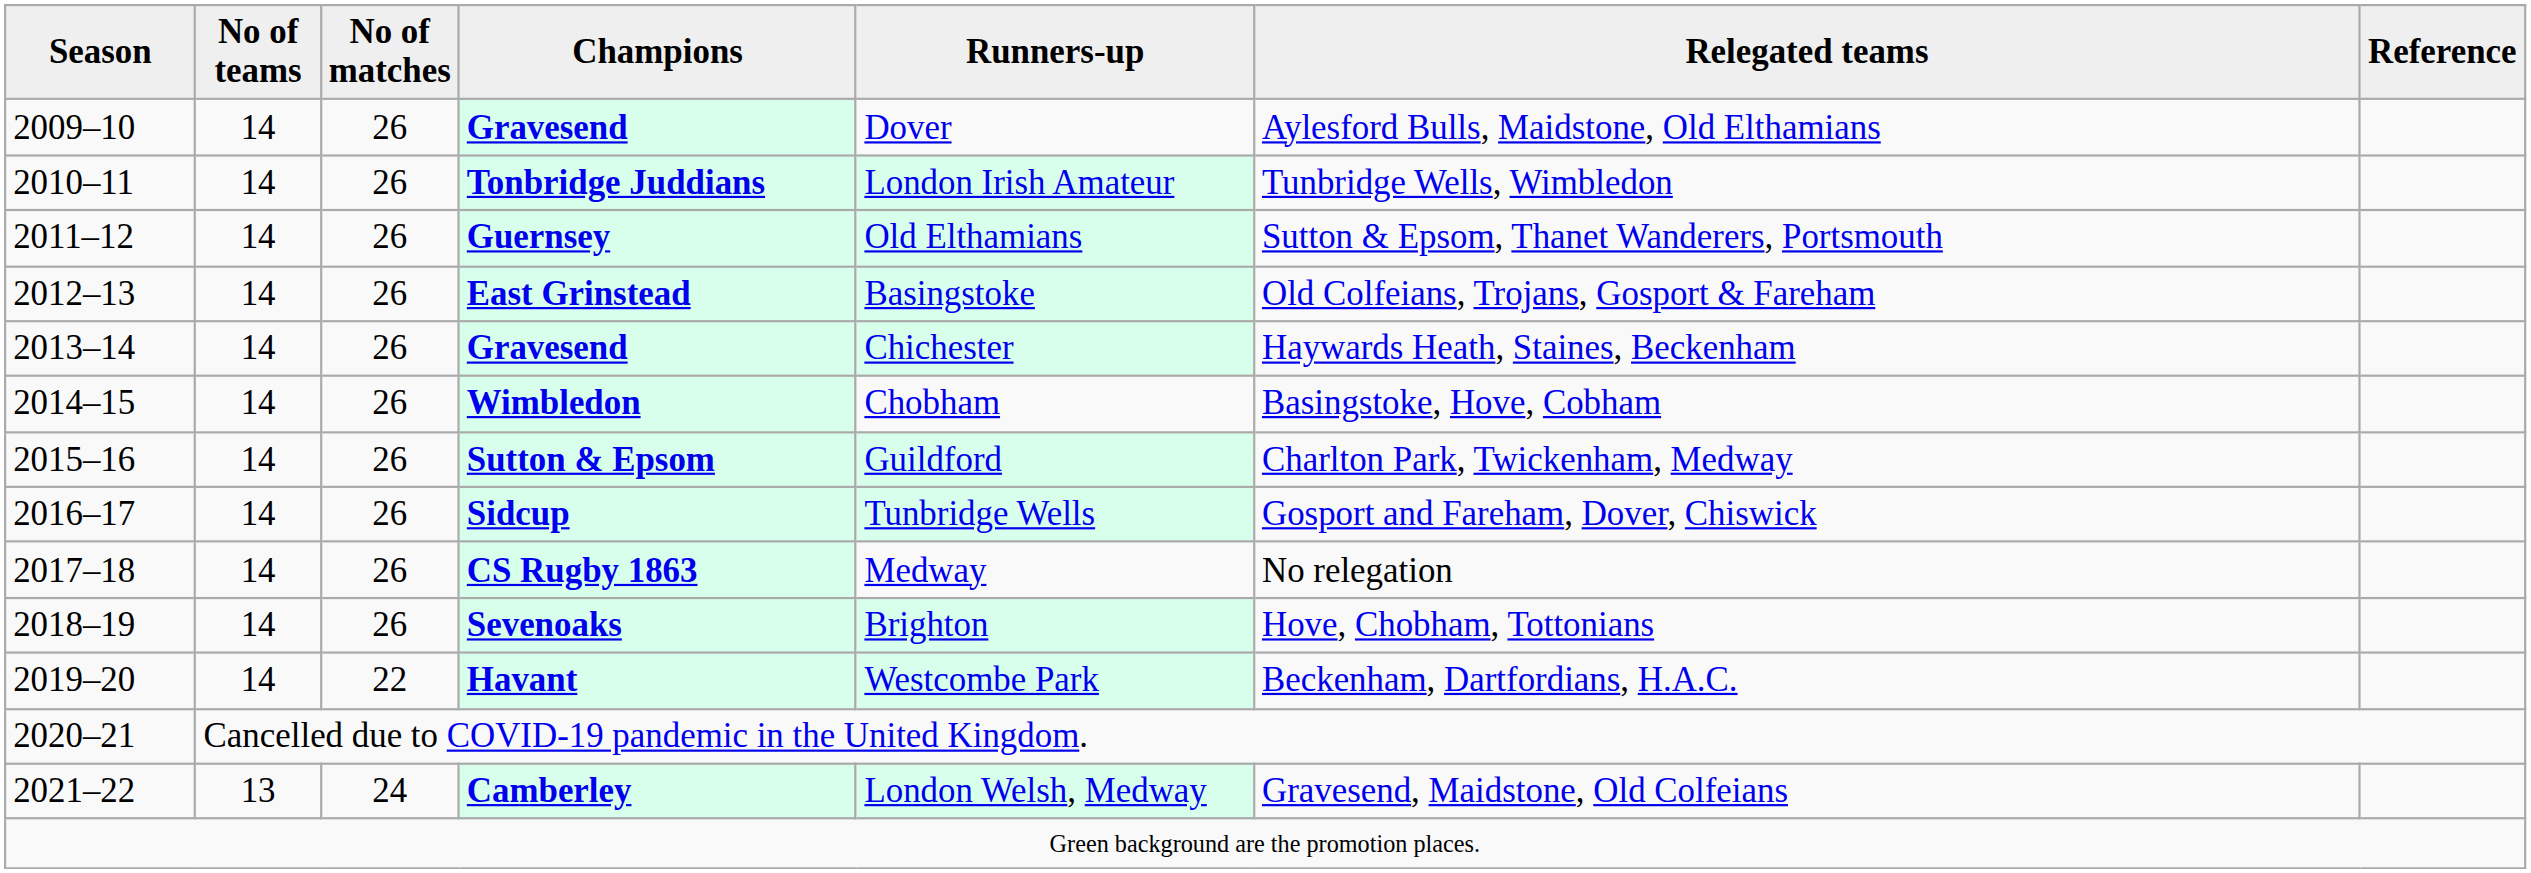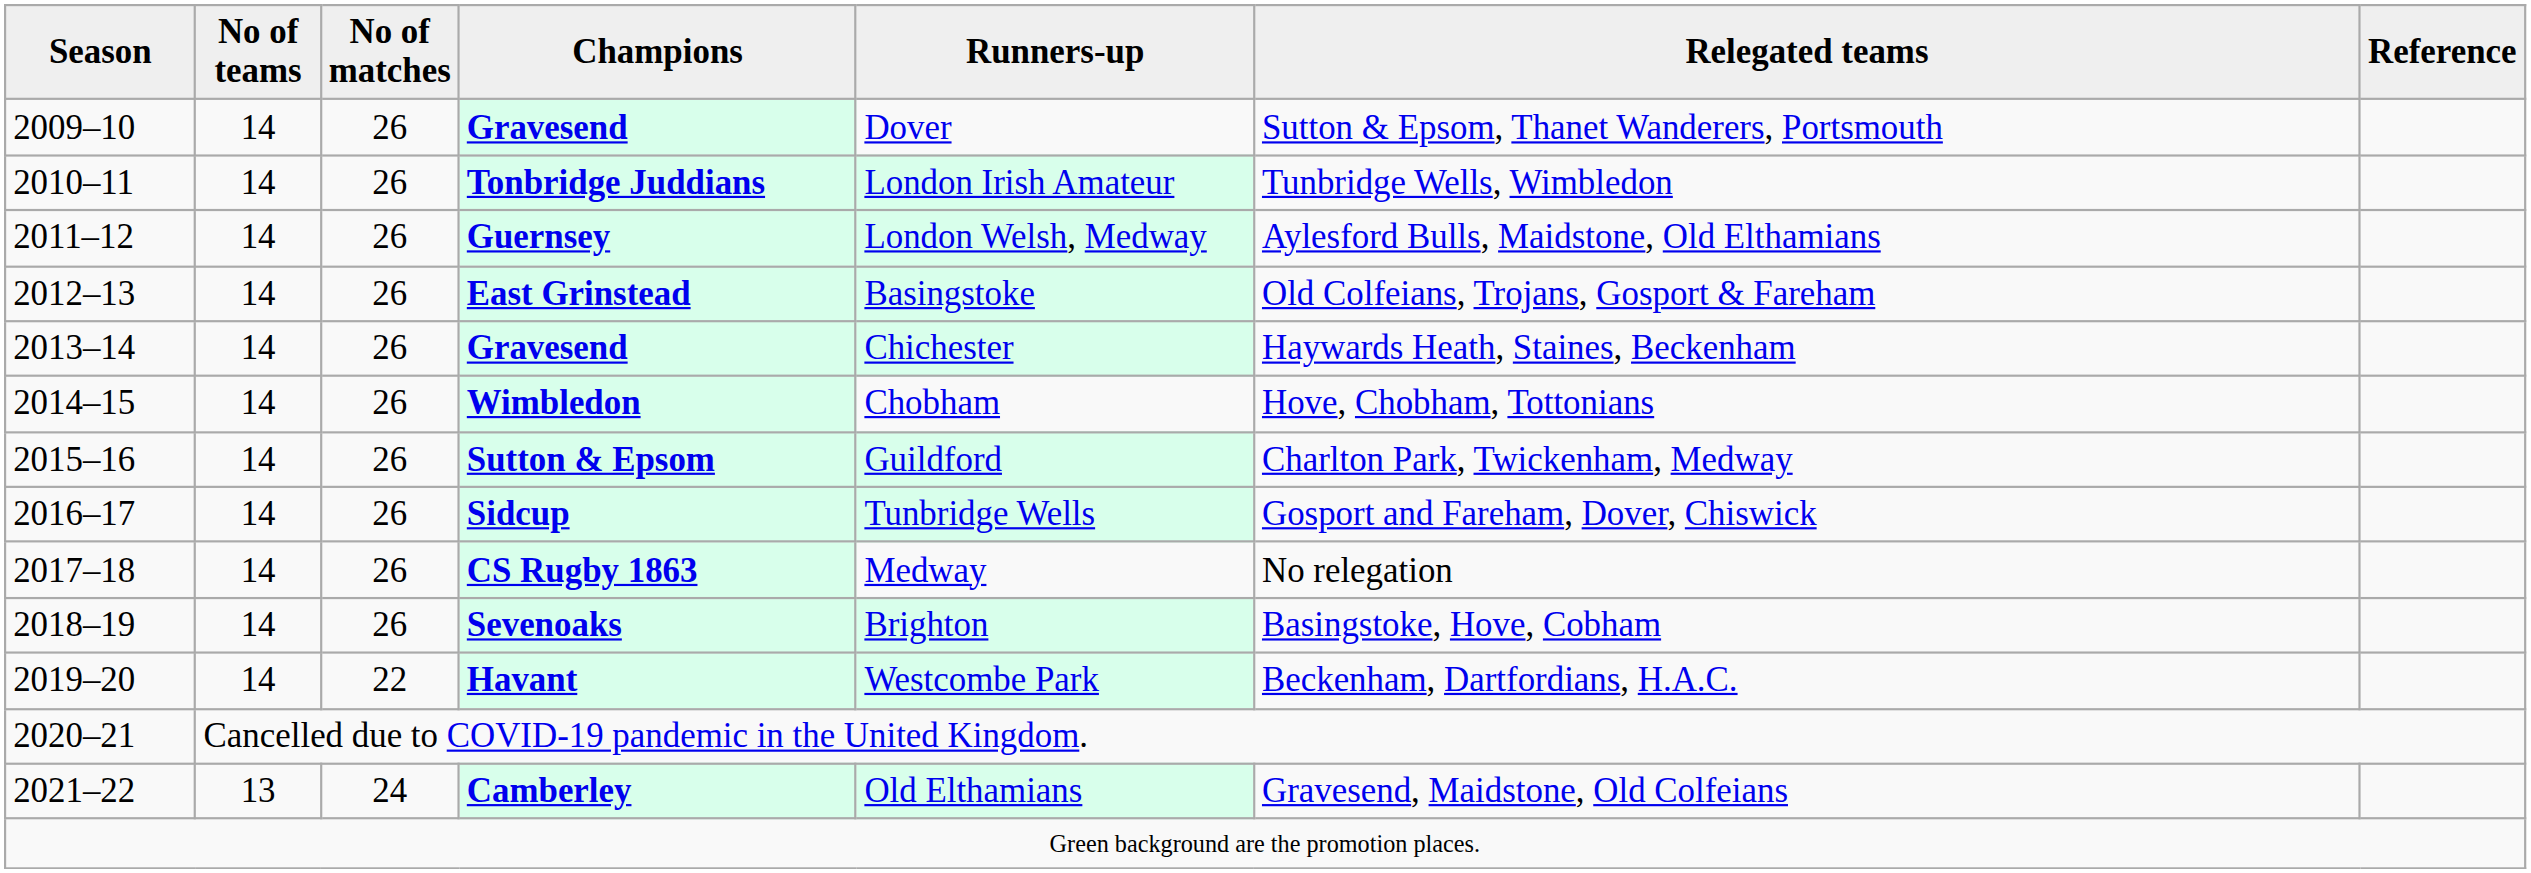(1571, 126) Aylesford Bulls, Maidstone, Old Elthamians -> (1602, 126) Sutton & Epsom, Thanet Wanderers, Portsmouth
(973, 237) Old Elthamians -> (1036, 237) London Welsh, Medway
(1602, 237) Sutton & Epsom, Thanet Wanderers, Portsmouth -> (1571, 237) Aylesford Bulls, Maidstone, Old Elthamians
(1462, 403) Basingstoke, Hove, Cobham -> (1458, 403) Hove, Chobham, Tottonians
(1458, 624) Hove, Chobham, Tottonians -> (1462, 624) Basingstoke, Hove, Cobham
(1036, 790) London Welsh, Medway -> (973, 790) Old Elthamians
